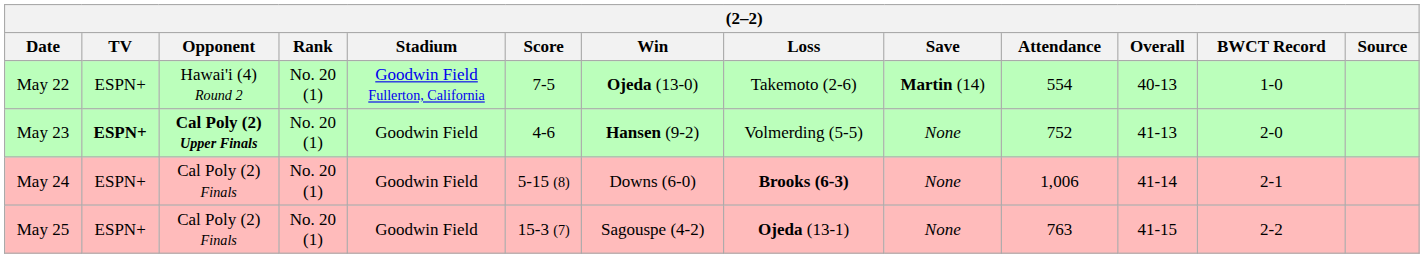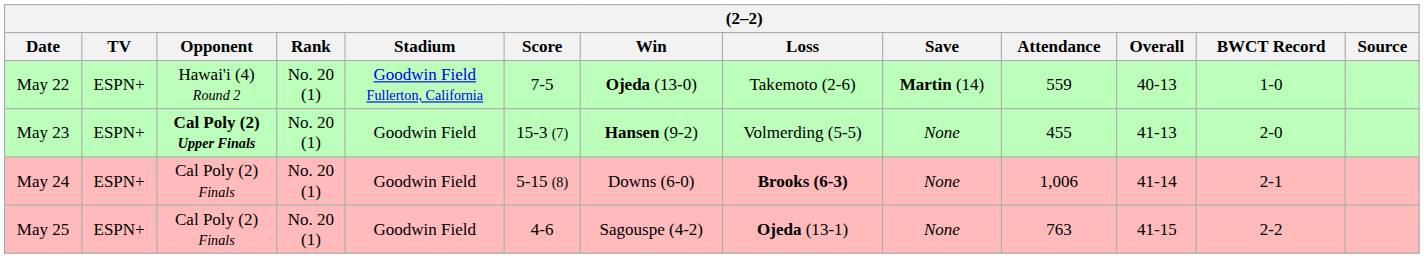(1059, 84) 554 -> (1059, 84) 559
(120, 132) bold -> (119, 132) normal
(544, 132) 4-6 -> (542, 132) 15-3 (7)
(1059, 132) 752 -> (1059, 132) 455
(544, 229) 15-3 (7) -> (542, 229) 4-6
